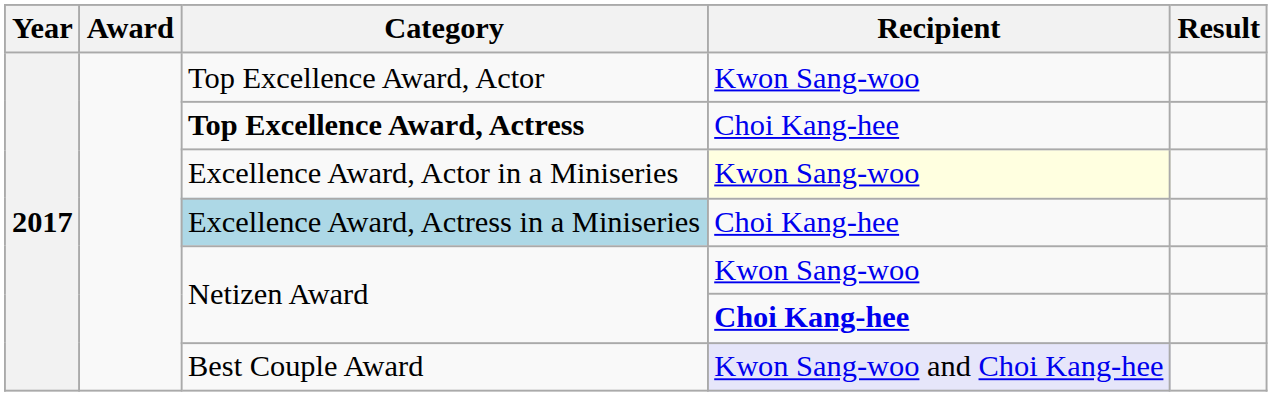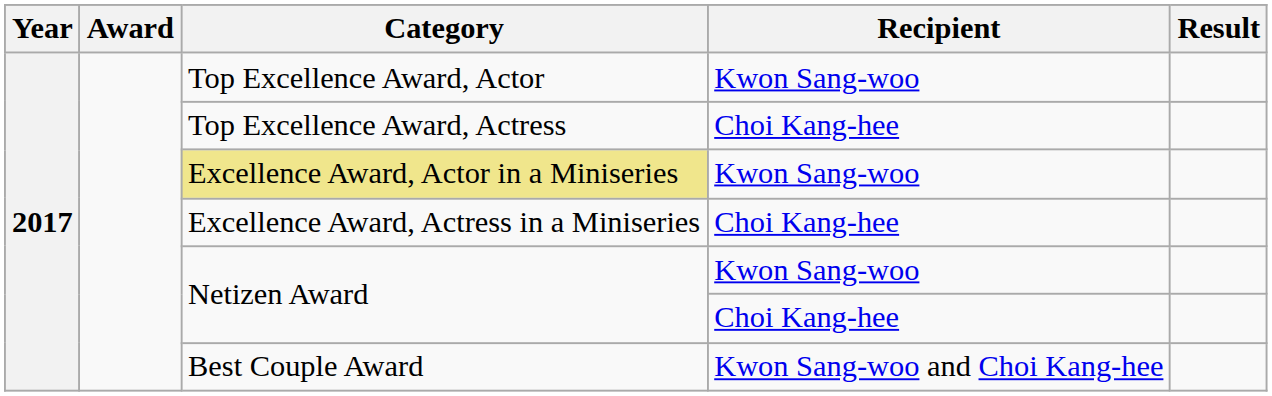(386, 125) bold -> (377, 125) normal
(433, 173) no background -> (433, 173) khaki background
(817, 173) lightyellow background -> (817, 173) no background
(444, 221) lightblue background -> (444, 221) no background
(812, 317) bold -> (807, 317) normal
(939, 366) lavender background -> (939, 366) no background
